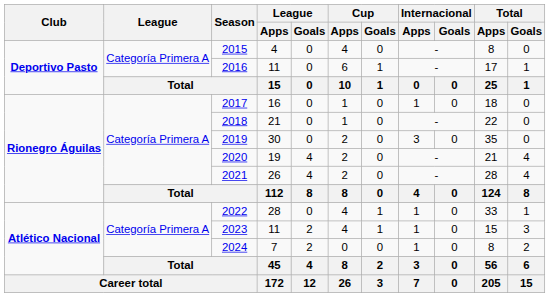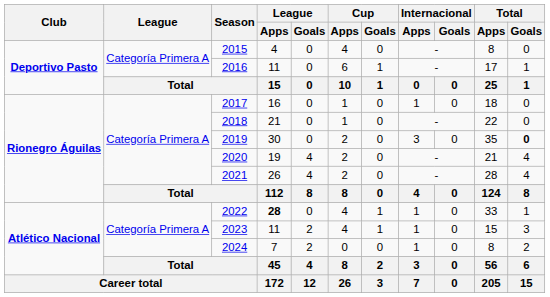(526, 139) normal -> (526, 139) bold
(274, 211) normal -> (274, 211) bold
